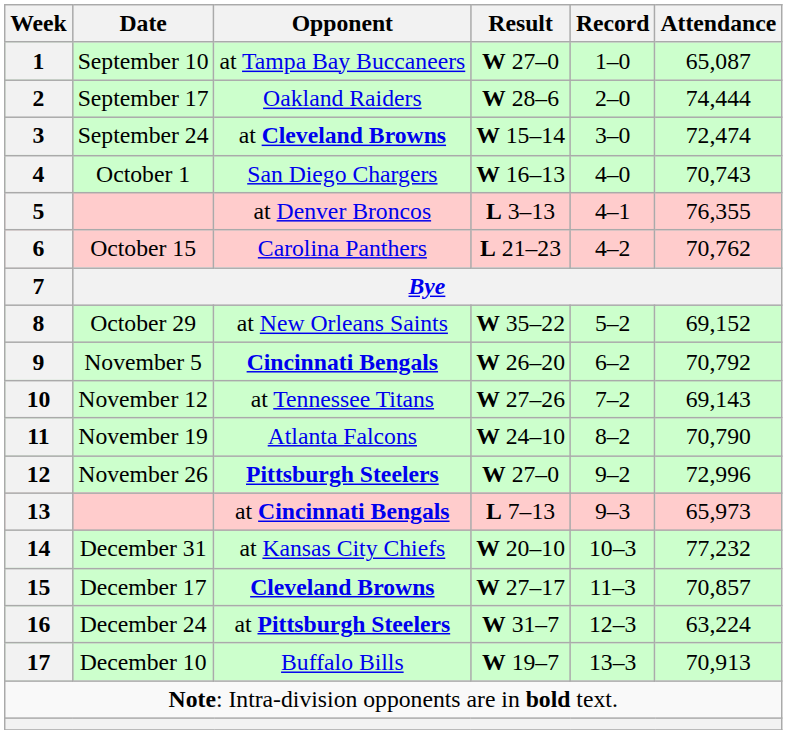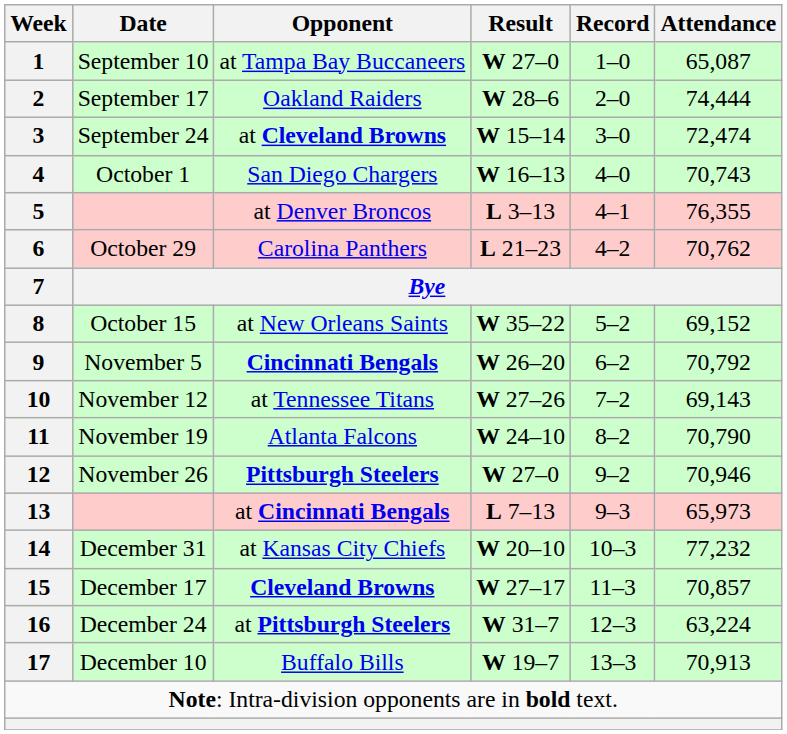(143, 248) October 15 -> (143, 248) October 29
(143, 323) October 29 -> (143, 323) October 15
(718, 473) 72,996 -> (718, 473) 70,946
